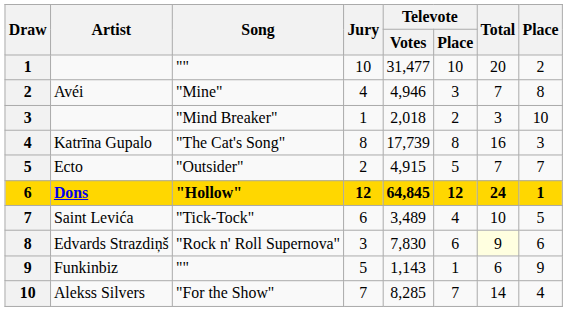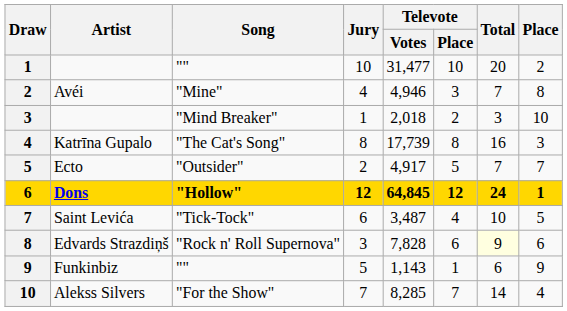(408, 167) 4,915 -> (408, 167) 4,917
(408, 218) 3,489 -> (408, 218) 3,487
(408, 243) 7,830 -> (408, 243) 7,828
